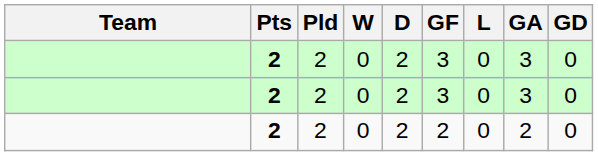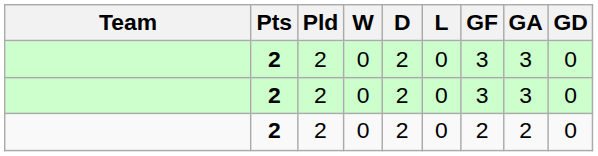columns swapped: (484, 22) <-> (443, 22)
